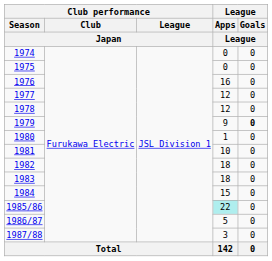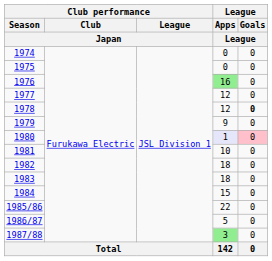(225, 81) no background -> (225, 81) lightgreen background
(253, 109) normal -> (253, 109) bold
(253, 123) bold -> (253, 123) normal
(225, 137) no background -> (225, 137) lavender background
(253, 137) no background -> (253, 137) pink background
(225, 207) paleturquoise background -> (225, 207) no background
(225, 235) no background -> (225, 235) lightgreen background
